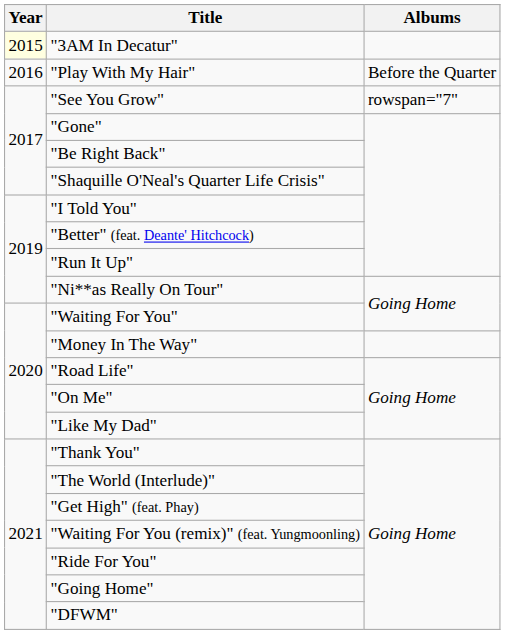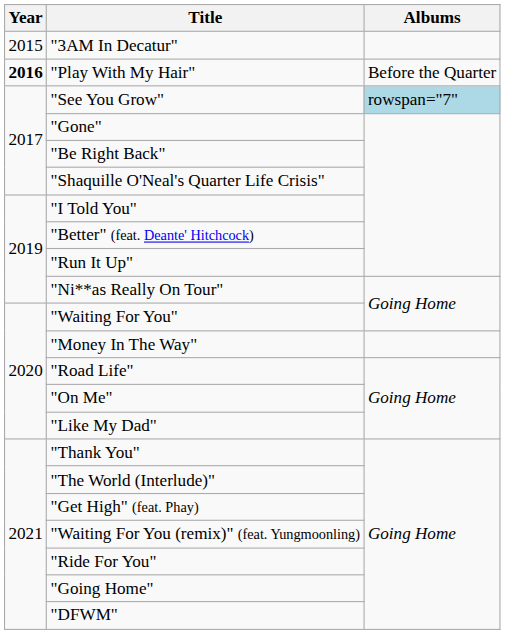(26, 45) lightyellow background -> (26, 45) no background
(26, 72) normal -> (26, 72) bold
(413, 99) no background -> (413, 99) lightblue background
